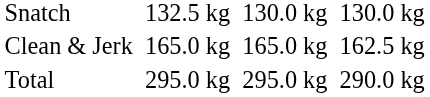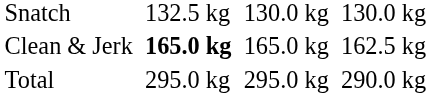(188, 46) normal -> (188, 46) bold
